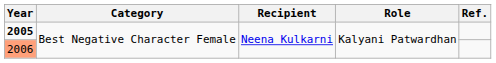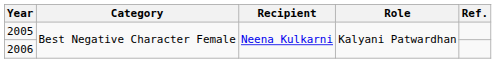(20, 31) bold -> (20, 31) normal
(20, 49) lightsalmon background -> (20, 49) no background
